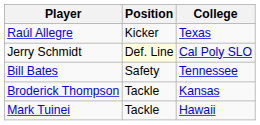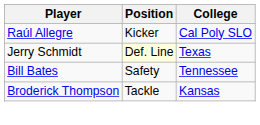(195, 33) Texas -> (216, 33) Cal Poly SLO
(216, 52) Cal Poly SLO -> (195, 52) Texas
- row: (39, 110)
